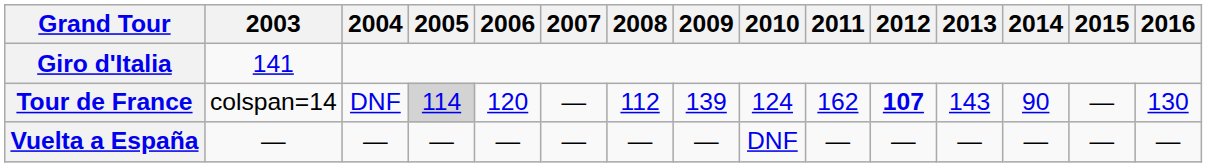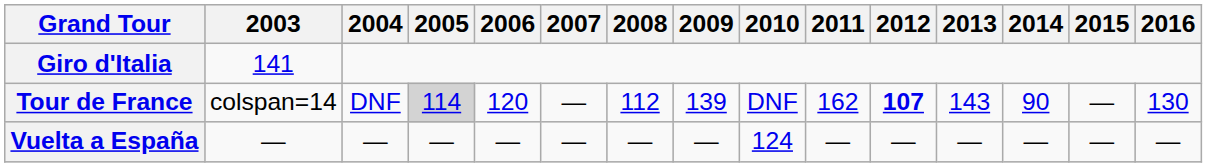(772, 102) 124 -> (772, 102) DNF
(772, 141) DNF -> (772, 141) 124
